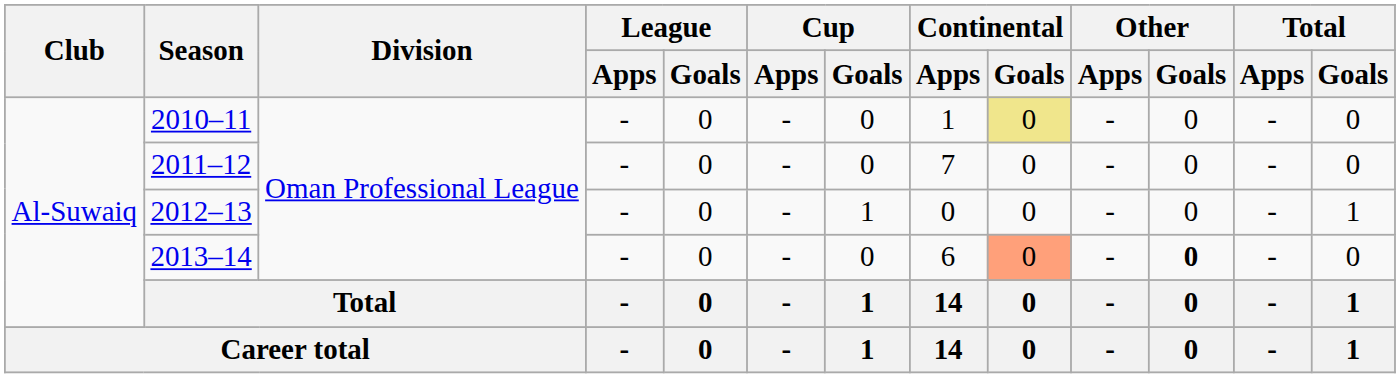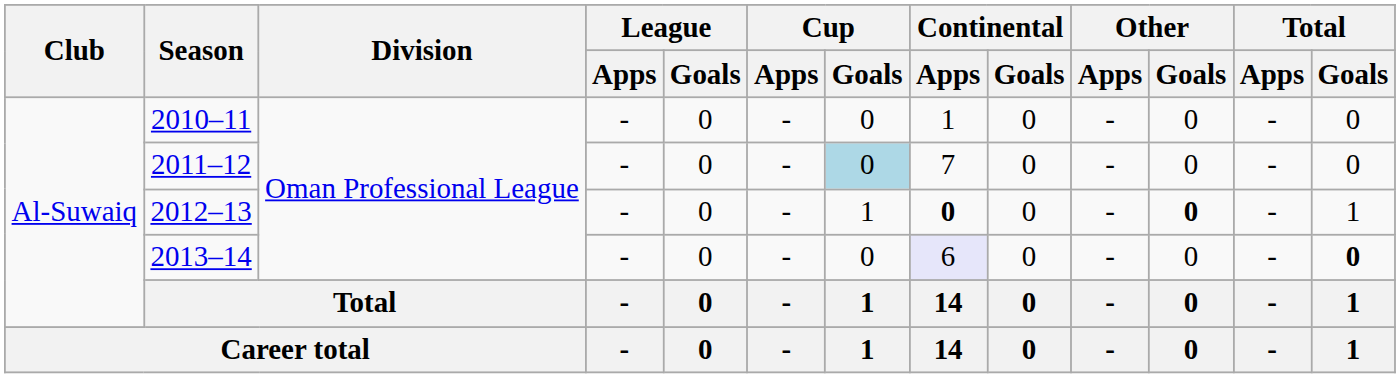(1029, 119) khaki background -> (1029, 119) no background
(867, 165) no background -> (867, 165) lightblue background
(948, 211) normal -> (948, 211) bold
(1191, 211) normal -> (1191, 211) bold
(948, 257) no background -> (948, 257) lavender background
(1029, 257) lightsalmon background -> (1029, 257) no background
(1191, 257) bold -> (1191, 257) normal
(1353, 257) normal -> (1353, 257) bold
